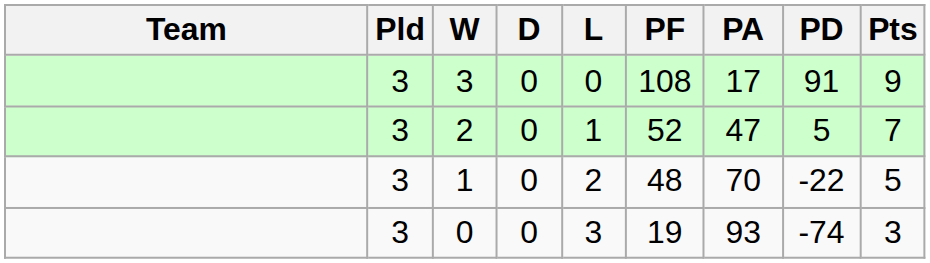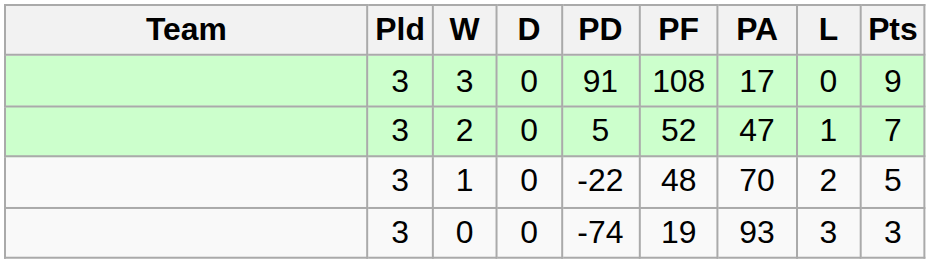columns swapped: (593, 29) <-> (822, 29)
